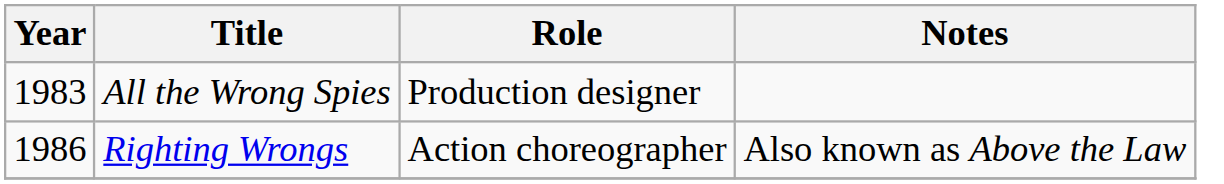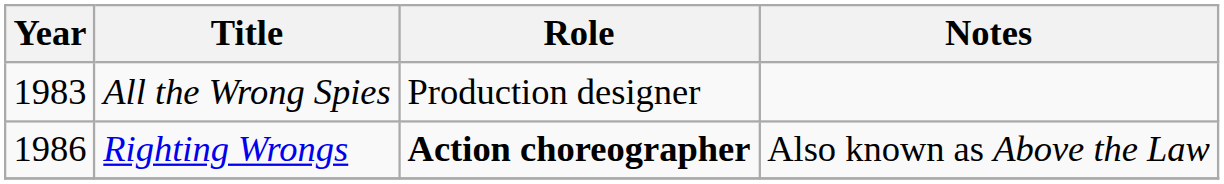(567, 149) normal -> (579, 149) bold
